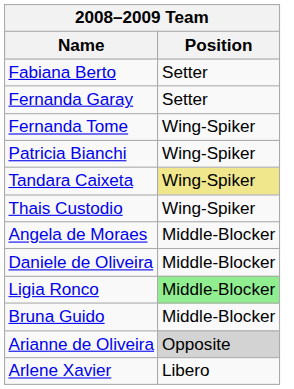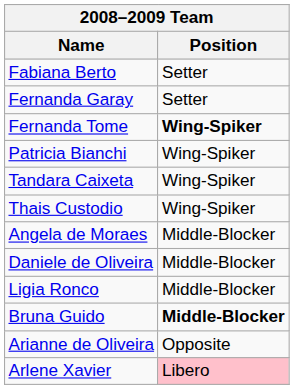(209, 126) normal -> (212, 126) bold
(209, 180) khaki background -> (209, 180) no background
(219, 289) lightgreen background -> (219, 289) no background
(219, 316) normal -> (223, 316) bold
(196, 343) lightgrey background -> (196, 343) no background
(186, 371) no background -> (186, 371) pink background
